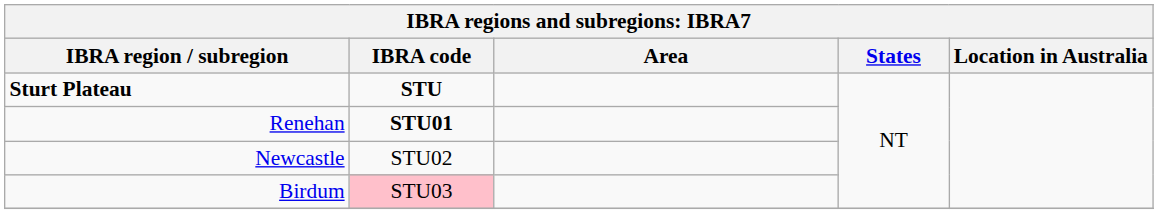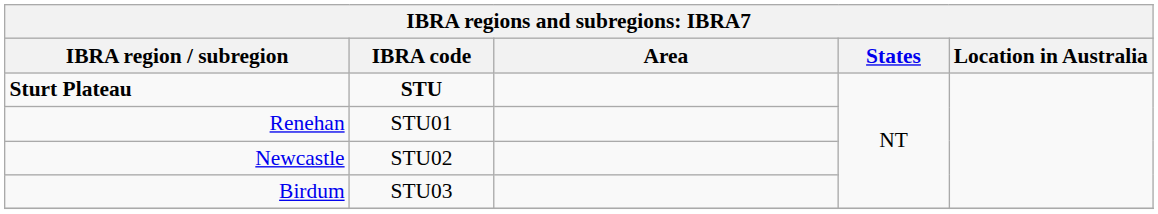(421, 123) bold -> (421, 123) normal
(421, 191) pink background -> (421, 191) no background
